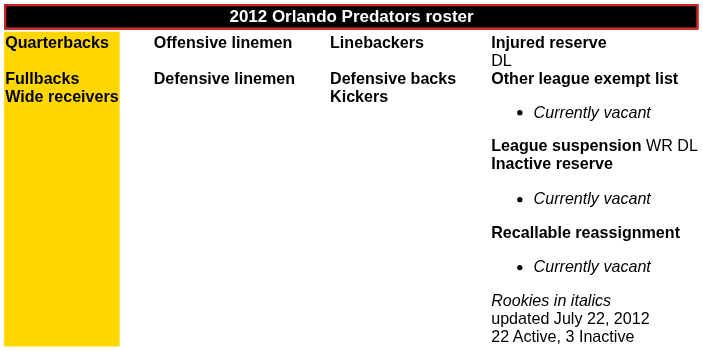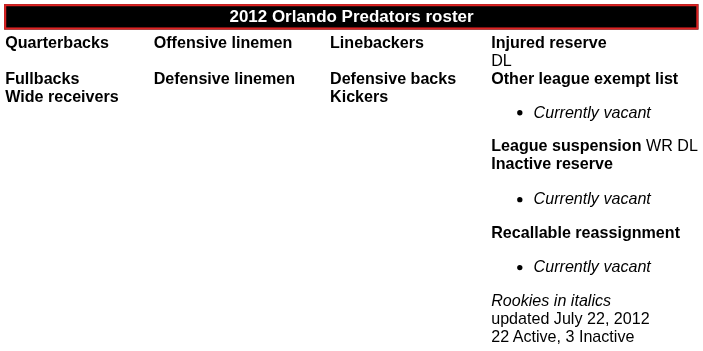(62, 69) gold background -> (62, 69) no background
